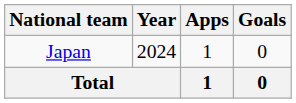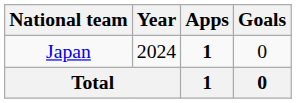(207, 51) normal -> (207, 51) bold
